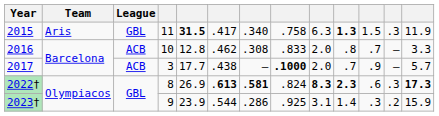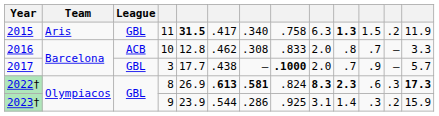(393, 31) .3 -> (393, 31) .2
(136, 67) ACB -> (136, 67) GBL
